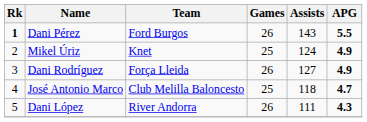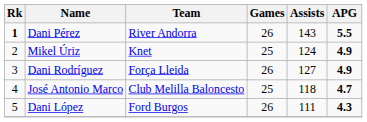(158, 32) Ford Burgos -> (163, 32) River Andorra
(163, 107) River Andorra -> (158, 107) Ford Burgos
